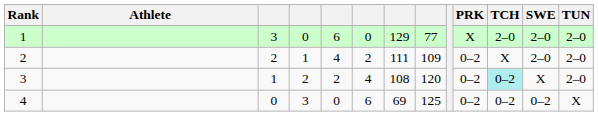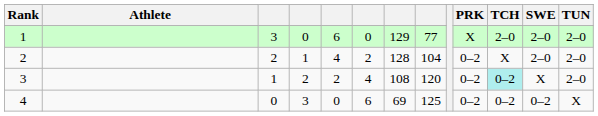(399, 57) 111 -> (399, 57) 128
(431, 57) 109 -> (431, 57) 104
